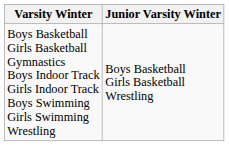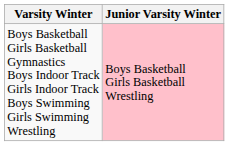(146, 82) no background -> (146, 82) pink background
